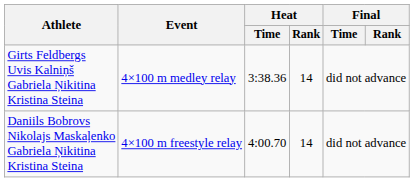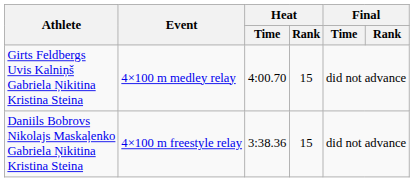(267, 78) 3:38.36 -> (267, 78) 4:00.70
(306, 78) 14 -> (306, 78) 15
(267, 144) 4:00.70 -> (267, 144) 3:38.36
(306, 144) 14 -> (306, 144) 15
